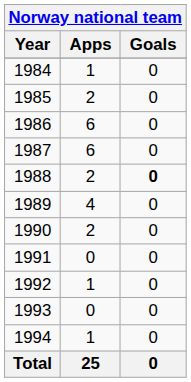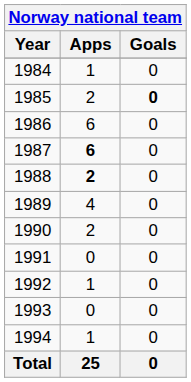(153, 97) normal -> (153, 97) bold
(91, 151) normal -> (91, 151) bold
(91, 177) normal -> (91, 177) bold
(153, 177) bold -> (153, 177) normal
